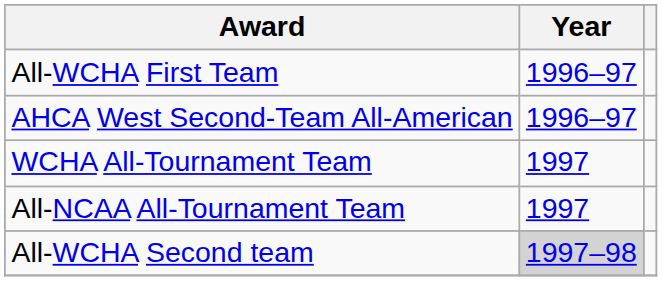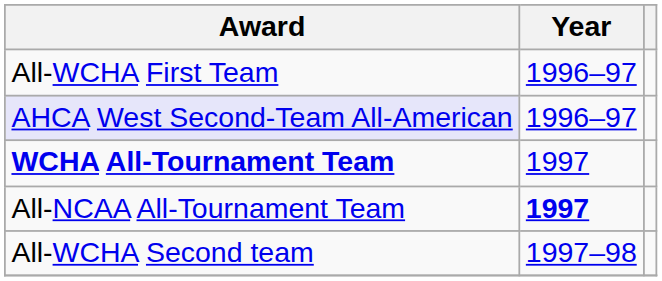(262, 117) no background -> (262, 117) lavender background
(192, 162) normal -> (203, 162) bold
(558, 207) normal -> (558, 207) bold
(581, 252) lightgrey background -> (581, 252) no background
